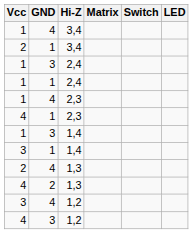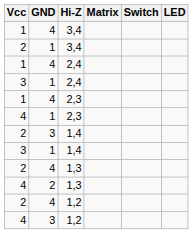(52, 64) 3 -> (52, 64) 4
(23, 82) 1 -> (23, 82) 3
(23, 133) 1 -> (23, 133) 2
(23, 202) 3 -> (23, 202) 2
